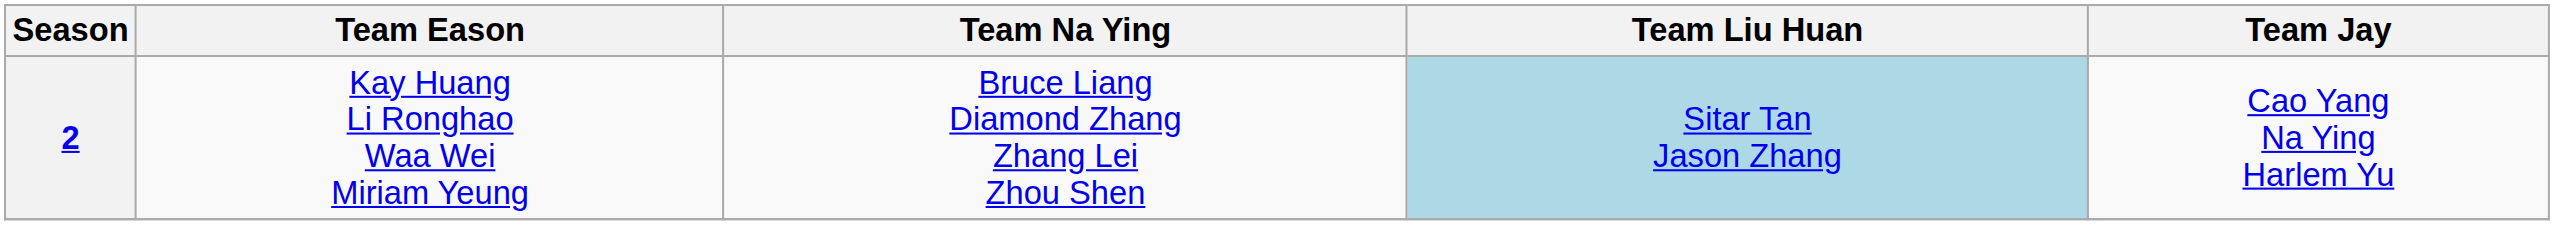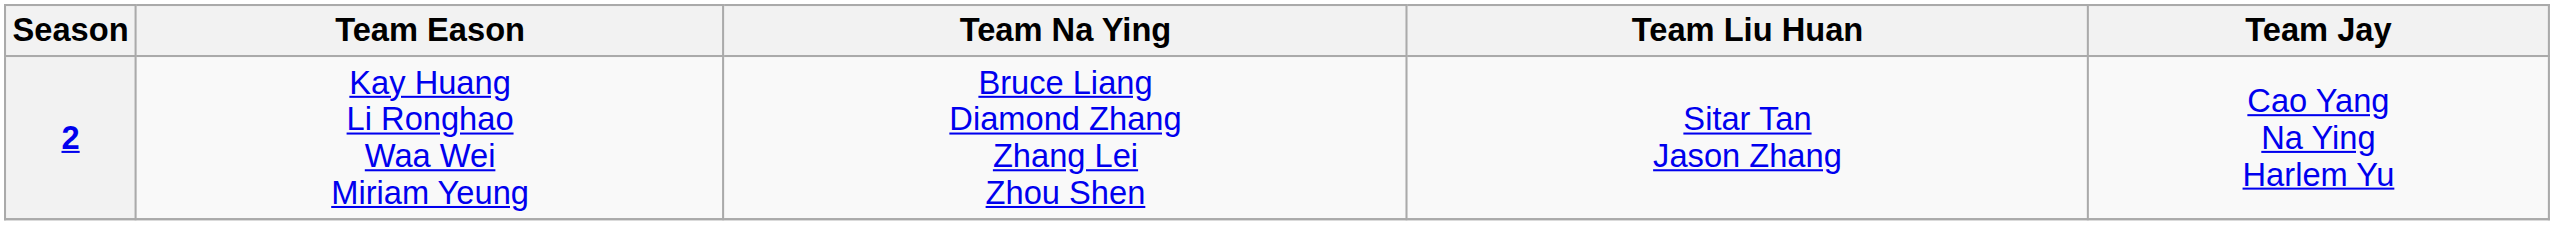(1747, 137) lightblue background -> (1747, 137) no background
